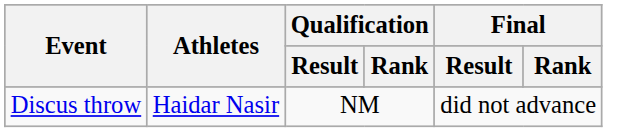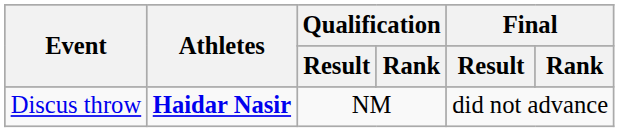(216, 106) normal -> (222, 106) bold
